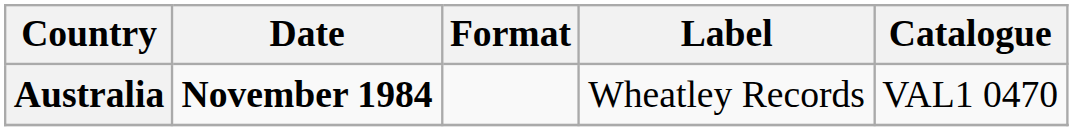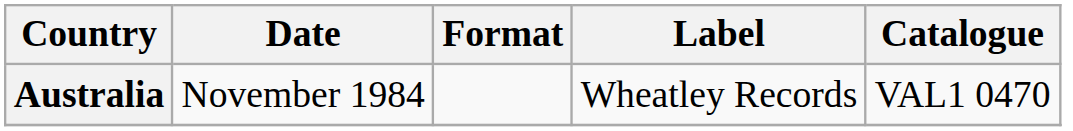(307, 93) bold -> (303, 93) normal
